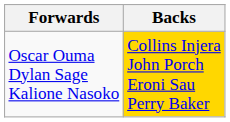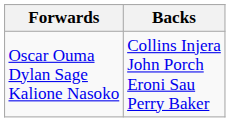(174, 74) gold background -> (174, 74) no background
